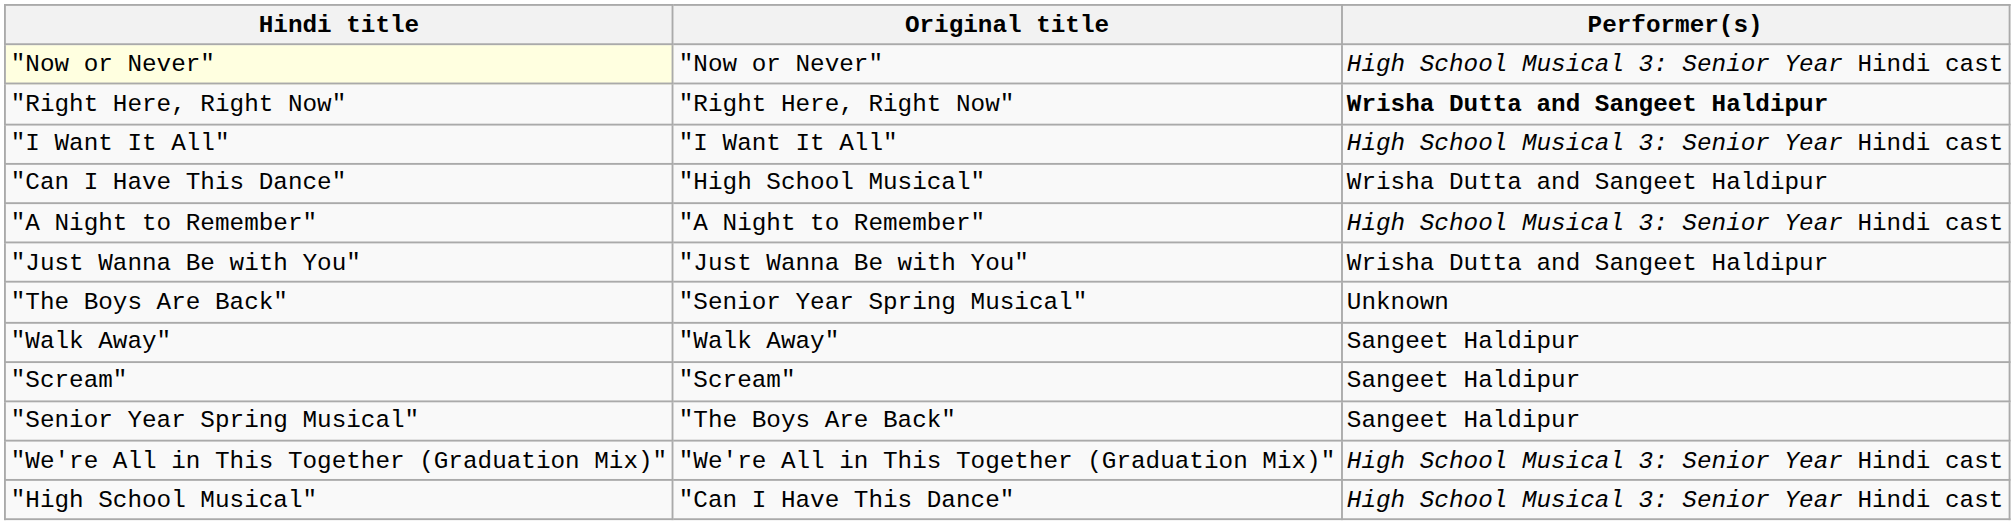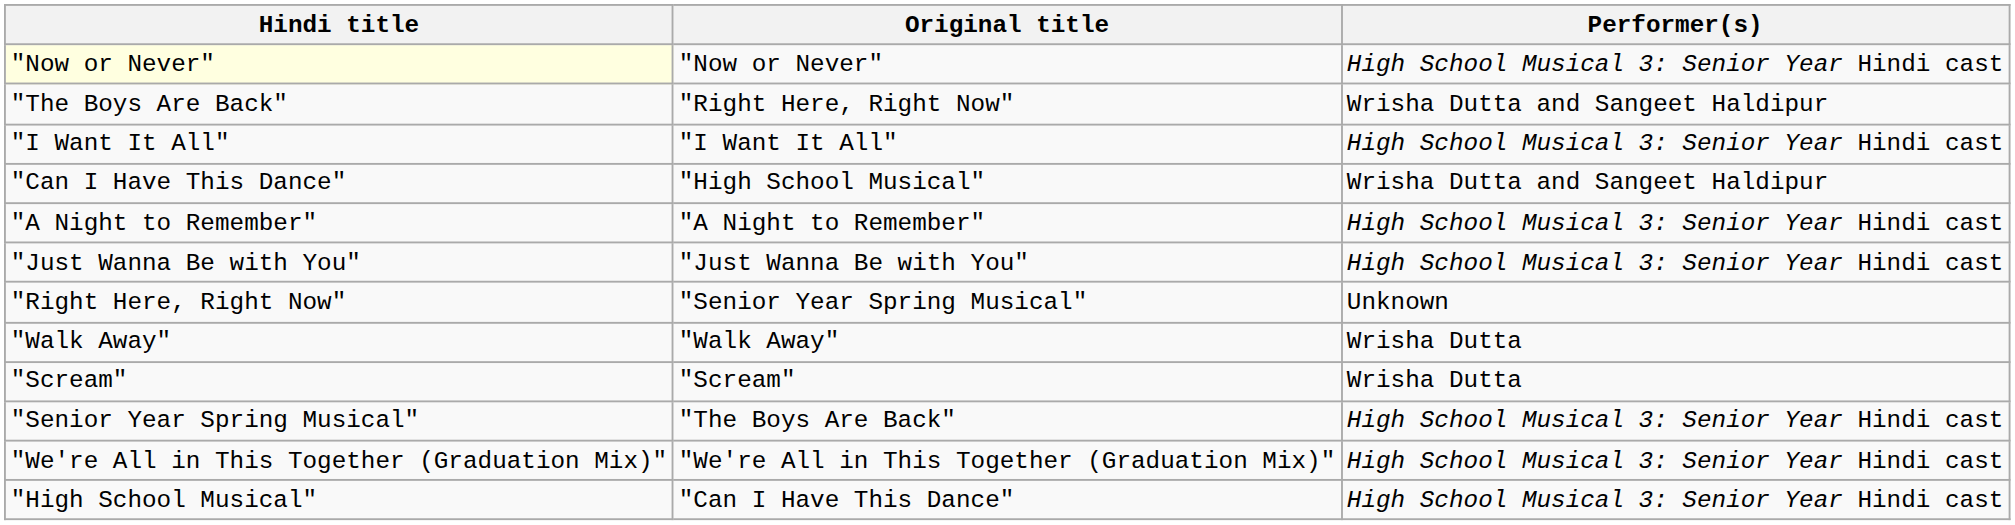(178, 104) "Right Here, Right Now" -> (149, 104) "The Boys Are Back"
(1588, 104) bold -> (1588, 104) normal
(1588, 262) Wrisha Dutta and Sangeet Haldipur -> (1675, 262) High School Musical 3: Senior Year Hindi cast
(149, 302) "The Boys Are Back" -> (178, 302) "Right Here, Right Now"
(1464, 342) Sangeet Haldipur -> (1434, 342) Wrisha Dutta
(1464, 381) Sangeet Haldipur -> (1434, 381) Wrisha Dutta
(1464, 421) Sangeet Haldipur -> (1675, 421) High School Musical 3: Senior Year Hindi cast
